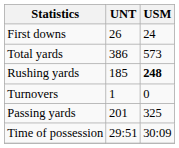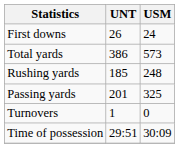(152, 73) bold -> (152, 73) normal
rows swapped: (41, 113) <-> (33, 93)
